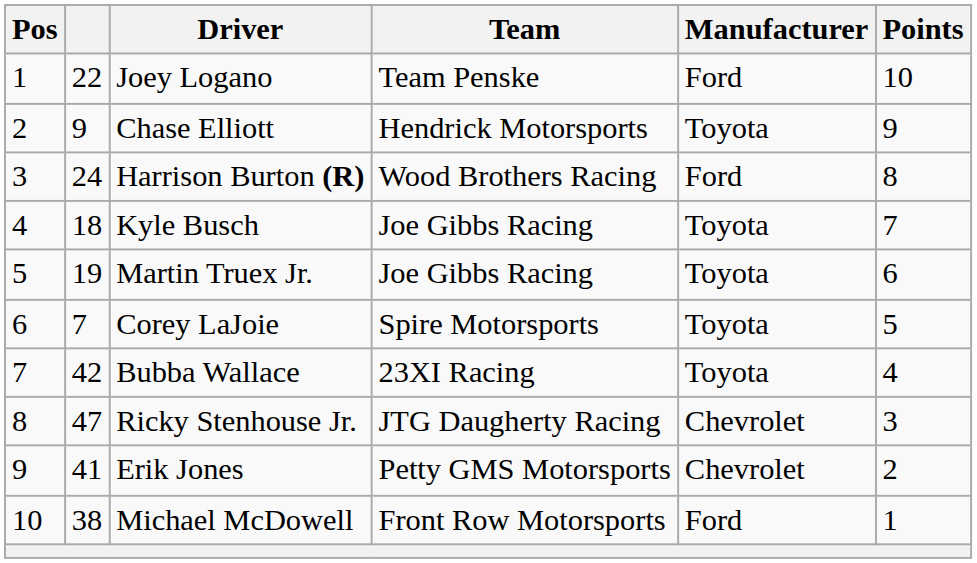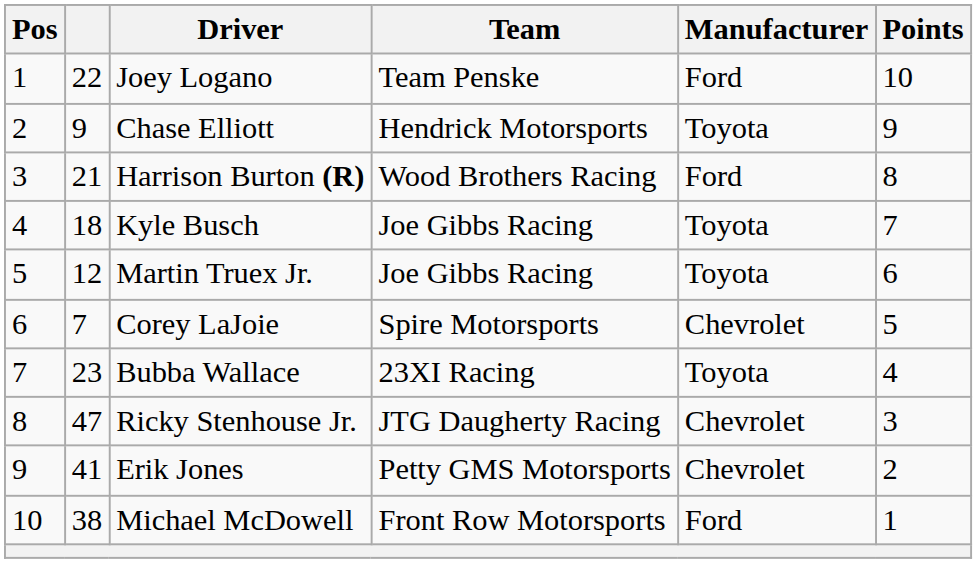(87, 175) 24 -> (87, 175) 21
(87, 273) 19 -> (87, 273) 12
(727, 322) Toyota -> (745, 322) Chevrolet
(87, 371) 42 -> (87, 371) 23
